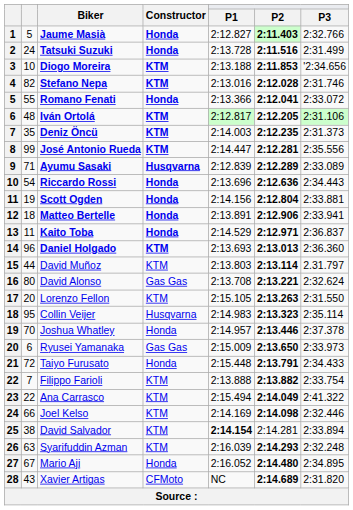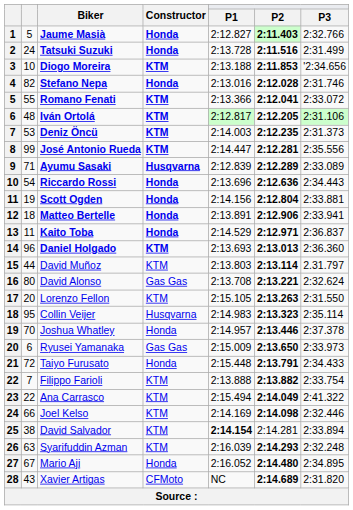(157, 83) KTM -> (162, 83) Honda
(162, 100) Honda -> (157, 100) KTM
(29, 133) 35 -> (29, 133) 53
